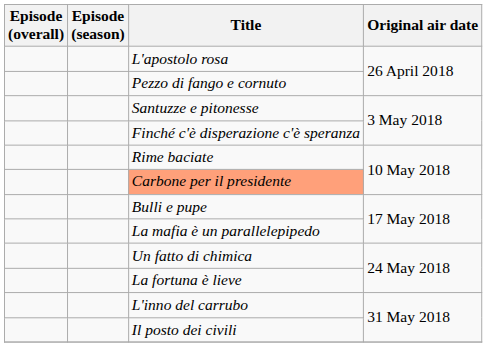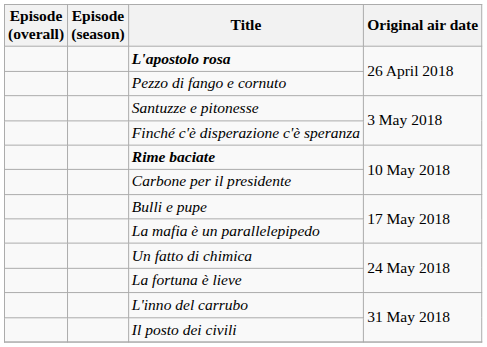(180, 58) normal -> (181, 58) bold
(173, 157) normal -> (173, 157) bold
(212, 181) lightsalmon background -> (212, 181) no background
